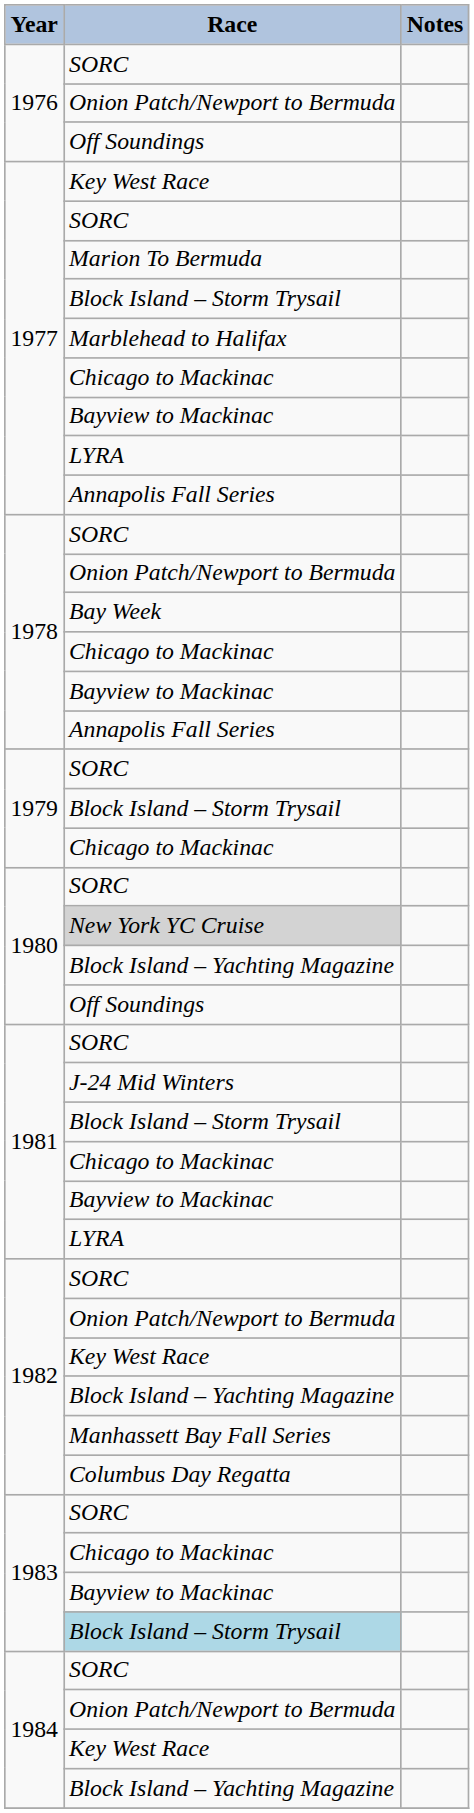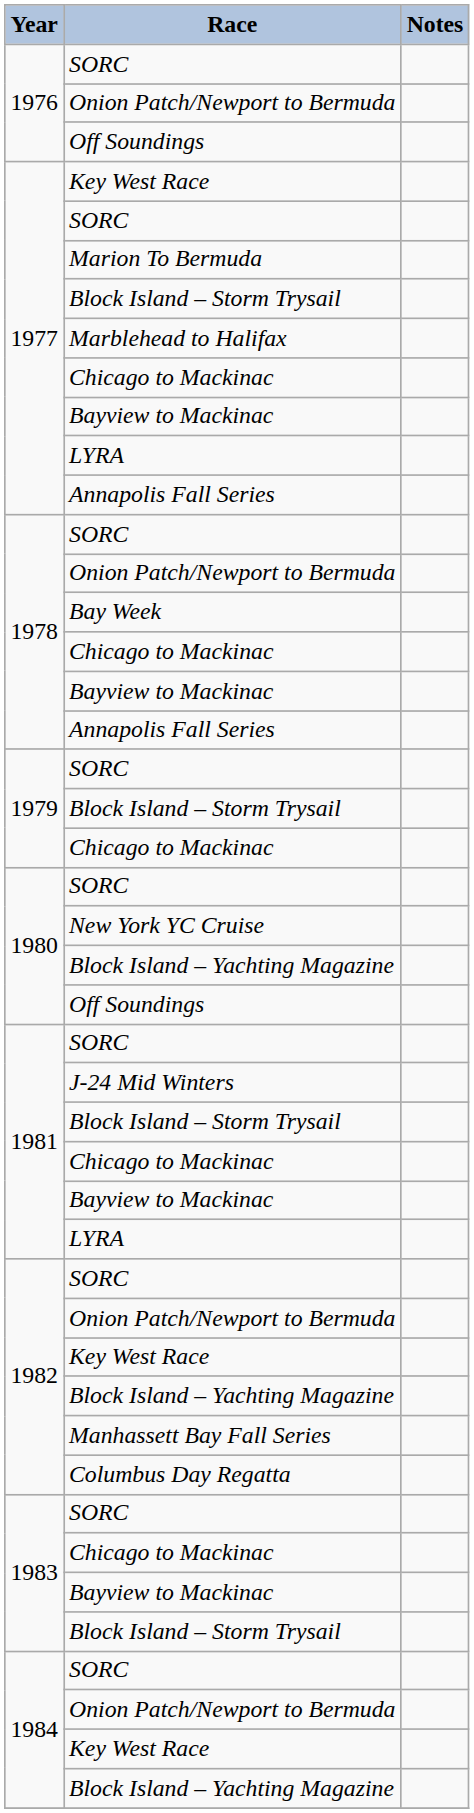(167, 925) lightgrey background -> (167, 925) no background
(205, 1631) lightblue background -> (205, 1631) no background
